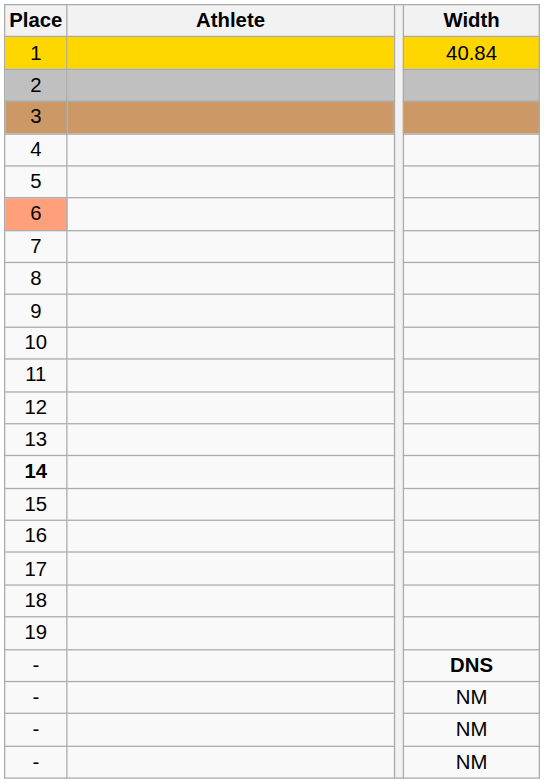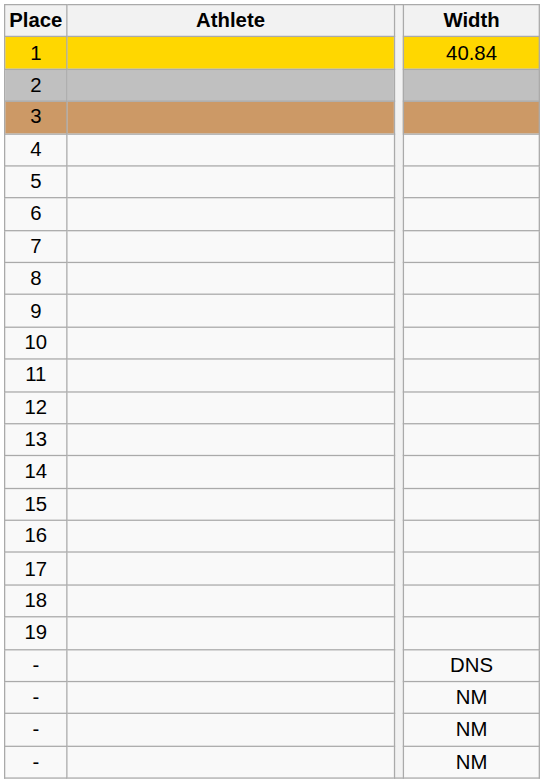(36, 213) lightsalmon background -> (36, 213) no background
(36, 471) bold -> (36, 471) normal
(472, 665) bold -> (472, 665) normal
